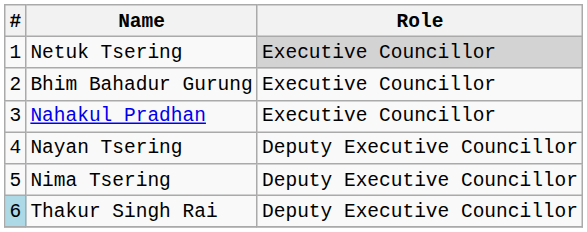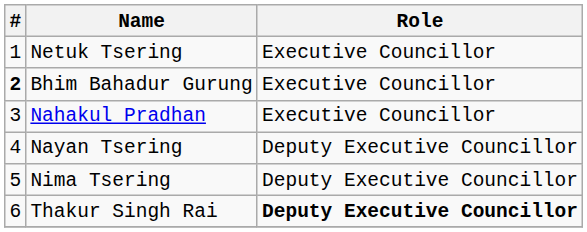(379, 52) lightgrey background -> (379, 52) no background
(15, 84) normal -> (15, 84) bold
(15, 211) lightblue background -> (15, 211) no background
(420, 211) normal -> (420, 211) bold
